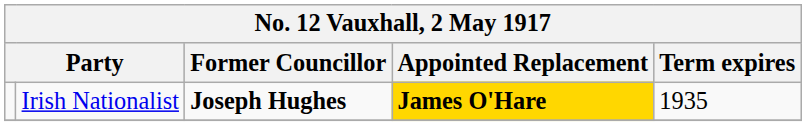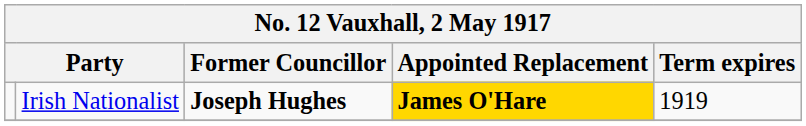(684, 100) 1935 -> (684, 100) 1919
